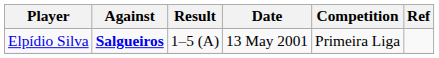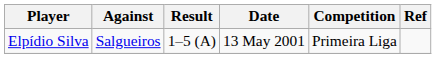(130, 41) bold -> (128, 41) normal
